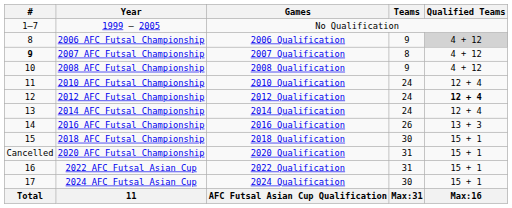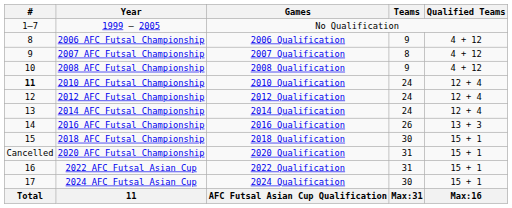(466, 40) lightgrey background -> (466, 40) no background
(30, 54) bold -> (30, 54) normal
(30, 82) normal -> (30, 82) bold
(466, 97) bold -> (466, 97) normal
